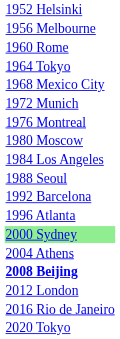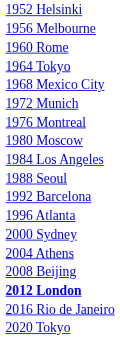(41, 234) lightgreen background -> (41, 234) no background
(42, 272) bold -> (41, 272) normal
(42, 290) normal -> (44, 290) bold
